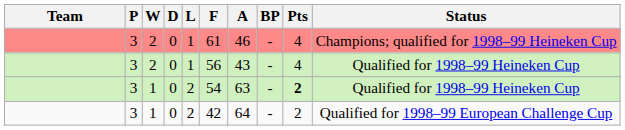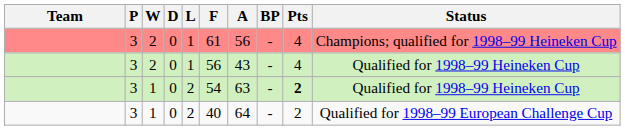(242, 40) 46 -> (242, 40) 56
(214, 112) 42 -> (214, 112) 40
